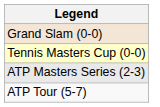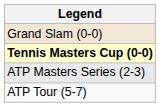(76, 53) normal -> (80, 53) bold
